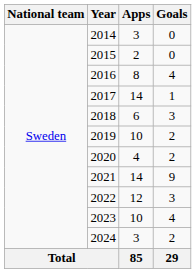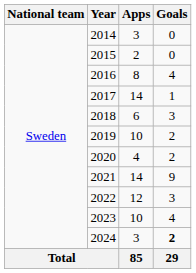(172, 237) normal -> (172, 237) bold
